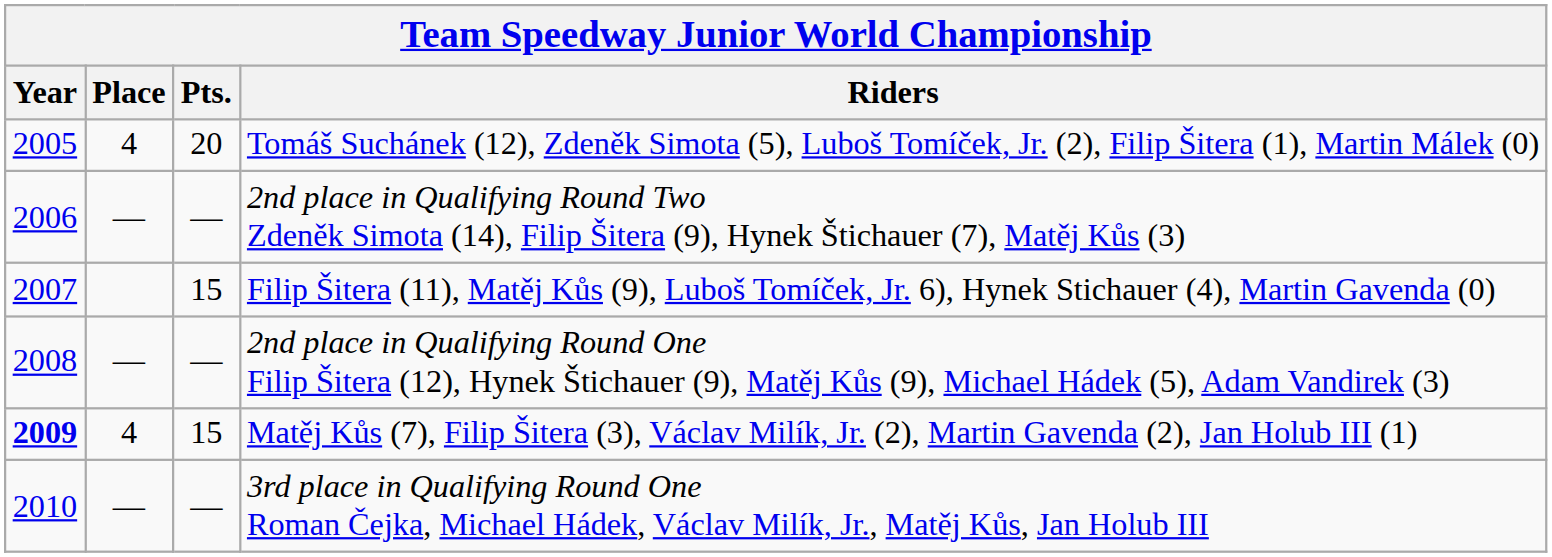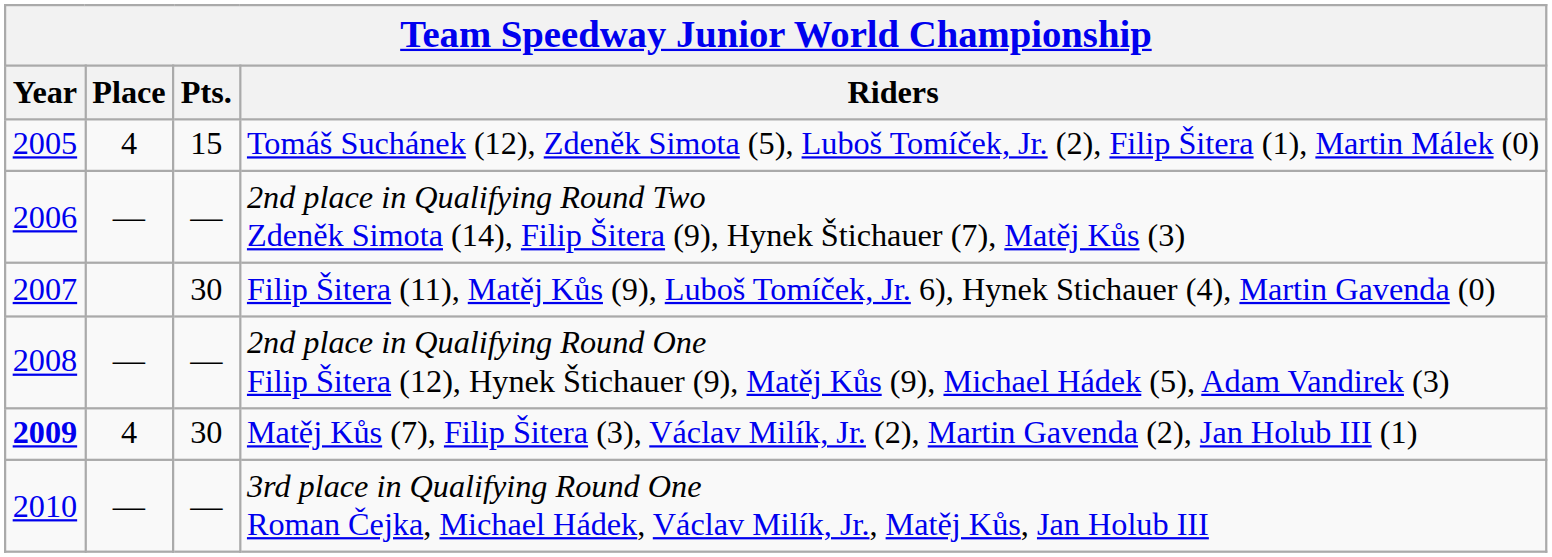(206, 144) 20 -> (206, 144) 15
(206, 289) 15 -> (206, 289) 30
(206, 433) 15 -> (206, 433) 30
